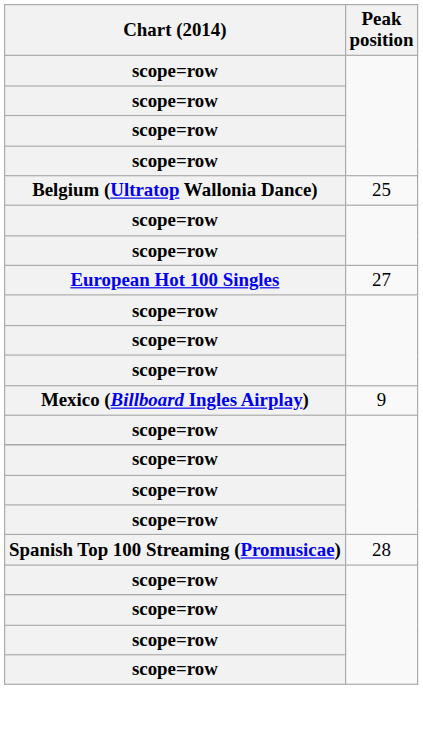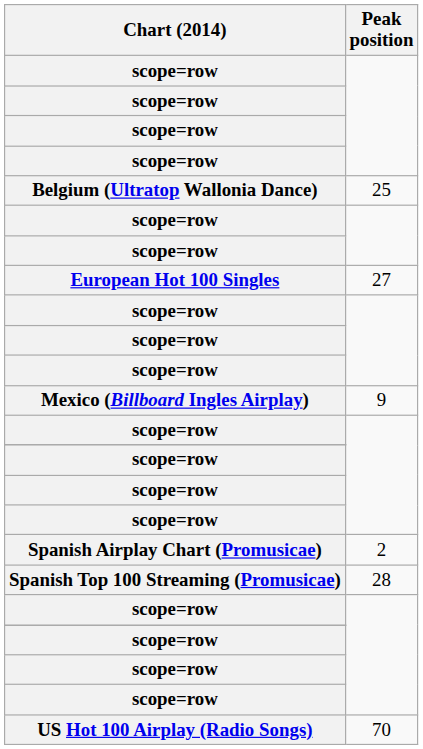+ row: (175, 549)
+ row: (175, 729)
